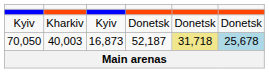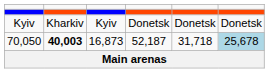(65, 41) normal -> (65, 41) bold
(195, 41) khaki background -> (195, 41) no background
